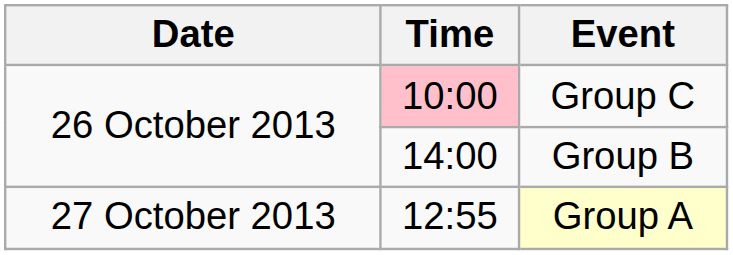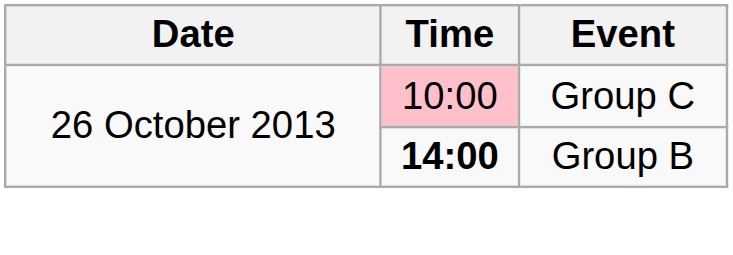(450, 156) normal -> (450, 156) bold
- row: (623, 216)
